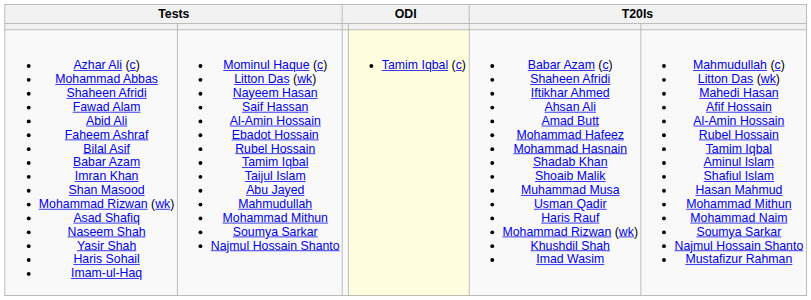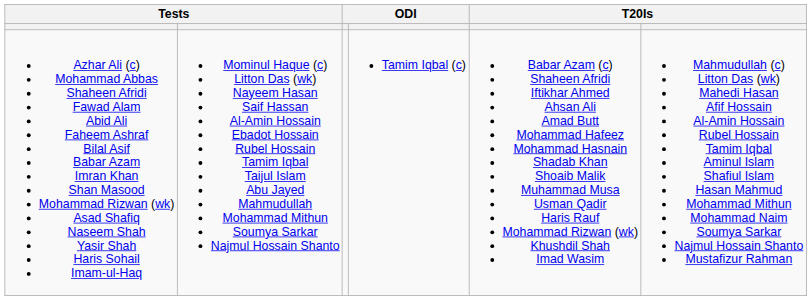(408, 66) lightyellow background -> (408, 66) no background
